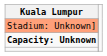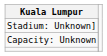(52, 26) lightsalmon background -> (52, 26) no background
(52, 40) bold -> (52, 40) normal
